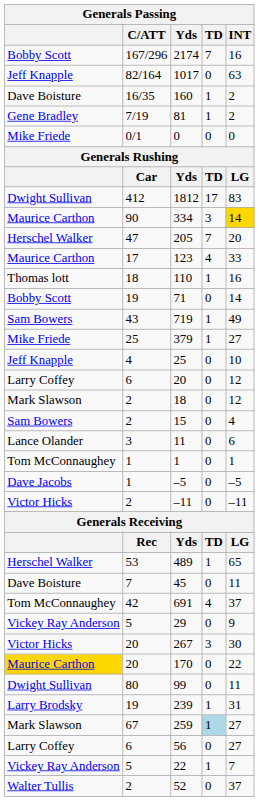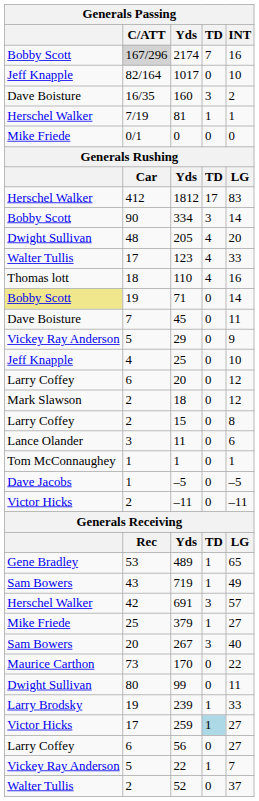(147, 55) no background -> (147, 55) lightgrey background
(235, 75) 63 -> (235, 75) 10
(208, 95) 1 -> (208, 95) 3
(43, 116) Gene Bradley -> (50, 116) Herschel Walker
(232, 116) 2 -> (232, 116) 1
(49, 197) Dwight Sullivan -> (50, 197) Herschel Walker
(51, 217) Maurice Carthon -> (39, 217) Bobby Scott
(235, 217) gold background -> (235, 217) no background
(50, 237) Herschel Walker -> (49, 237) Dwight Sullivan
(132, 237) 47 -> (132, 237) 48
(208, 237) 7 -> (208, 237) 4
(51, 258) Maurice Carthon -> (40, 258) Walter Tullis
(208, 278) 1 -> (208, 278) 4
(39, 298) no background -> (39, 298) khaki background
rows swapped: (180, 583) <-> (183, 319)
rows swapped: (180, 623) <-> (183, 339)
(40, 420) Sam Bowers -> (41, 420) Larry Coffey
(232, 420) 4 -> (232, 420) 8
(50, 562) Herschel Walker -> (43, 562) Gene Bradley
(61, 603) Tom McConnaughey -> (50, 603) Herschel Walker
(208, 603) 4 -> (208, 603) 3
(235, 603) 37 -> (235, 603) 57
(40, 643) Victor Hicks -> (40, 643) Sam Bowers
(235, 643) 30 -> (235, 643) 40
(51, 664) gold background -> (51, 664) no background
(132, 664) 20 -> (132, 664) 73
(235, 704) 31 -> (235, 704) 33
(45, 725) Mark Slawson -> (40, 725) Victor Hicks
(132, 725) 67 -> (132, 725) 17
